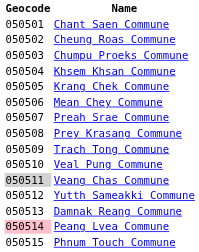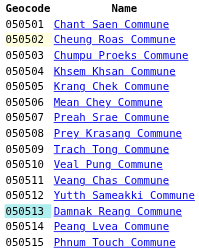(25, 40) no background -> (25, 40) lightyellow background
(25, 180) lightgrey background -> (25, 180) no background
(25, 211) no background -> (25, 211) paleturquoise background
(25, 227) pink background -> (25, 227) no background
